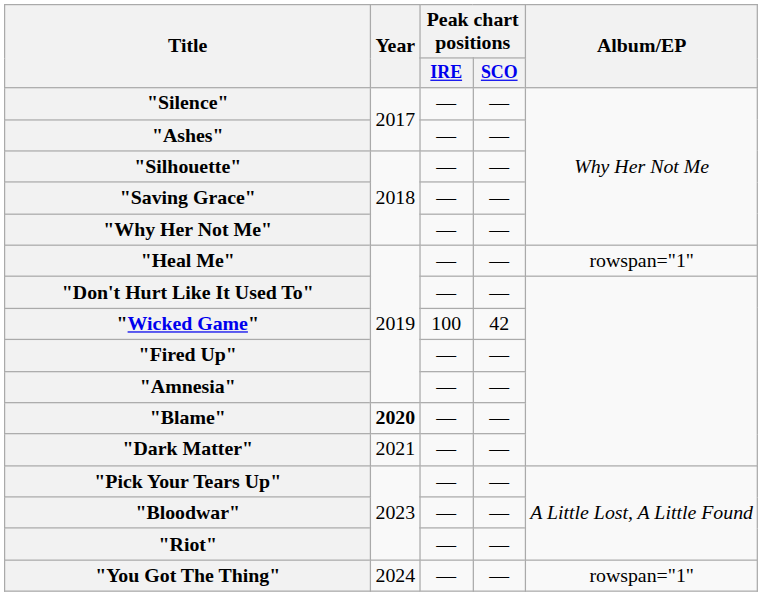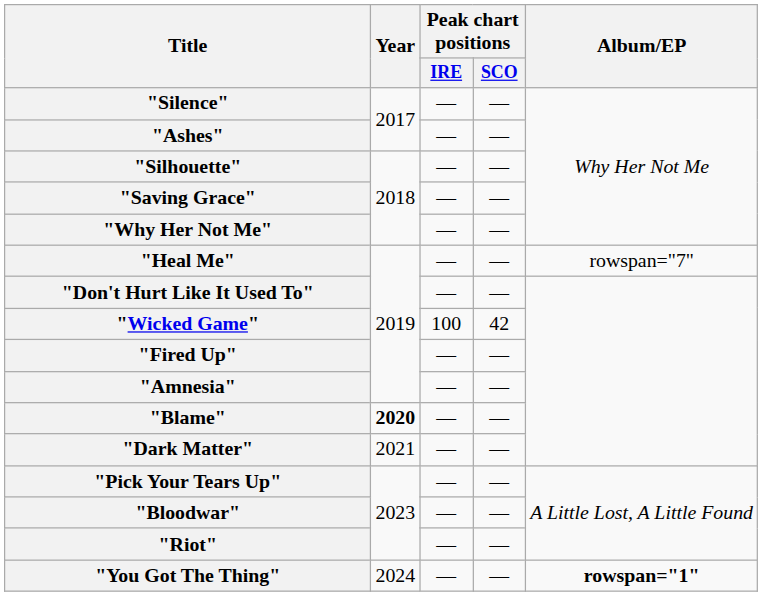(642, 260) rowspan="1" -> (642, 260) rowspan="7"
(642, 575) normal -> (642, 575) bold
